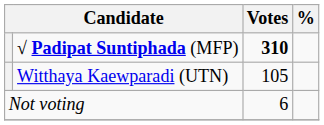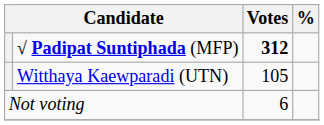(275, 47) 310 -> (275, 47) 312
